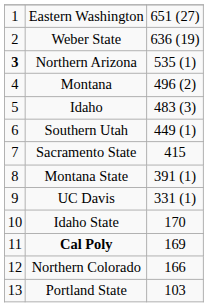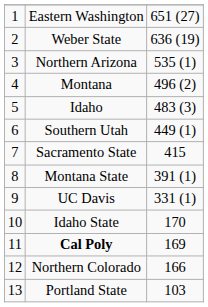(15, 61) bold -> (15, 61) normal
